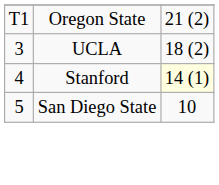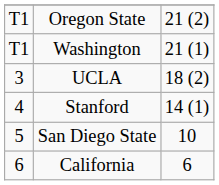+ row: (97, 48)
(187, 77) lightyellow background -> (187, 107) no background
+ row: (97, 165)
